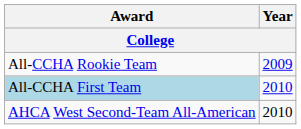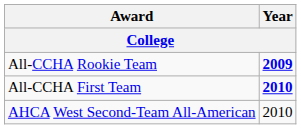(278, 64) normal -> (278, 64) bold
(75, 87) lightblue background -> (75, 87) no background
(278, 87) normal -> (278, 87) bold
